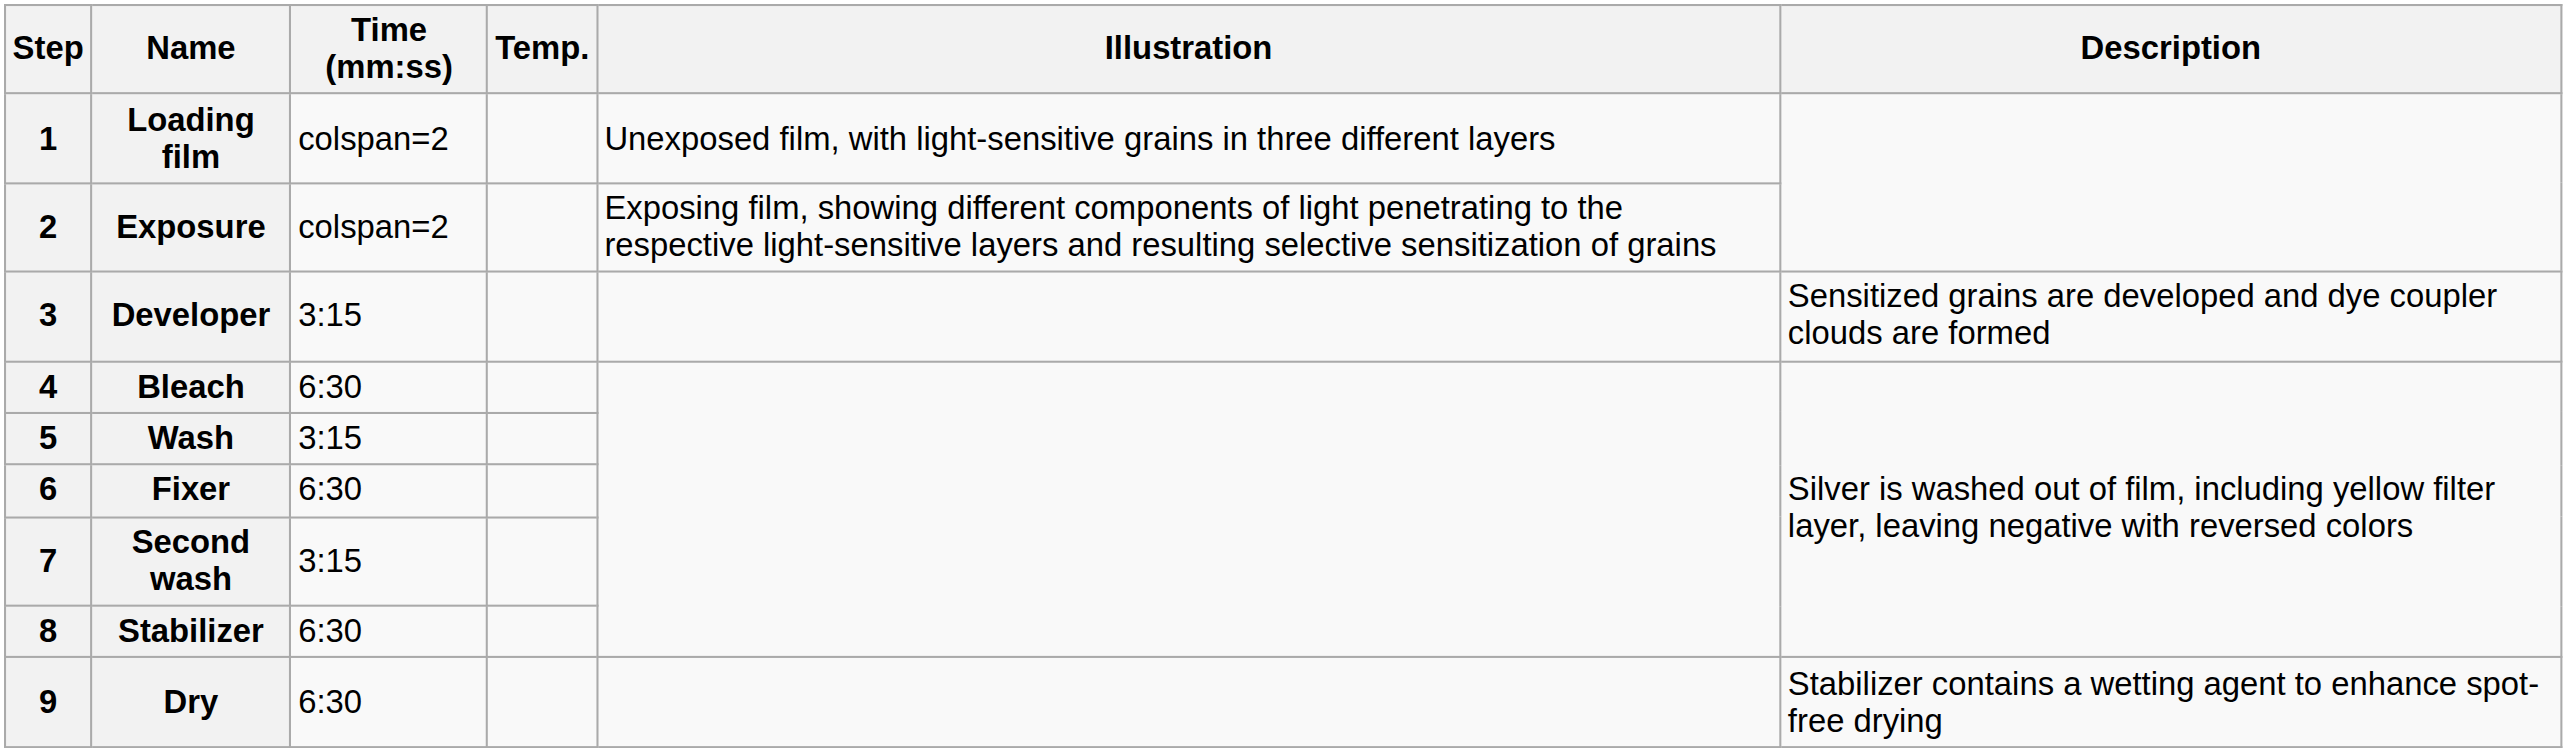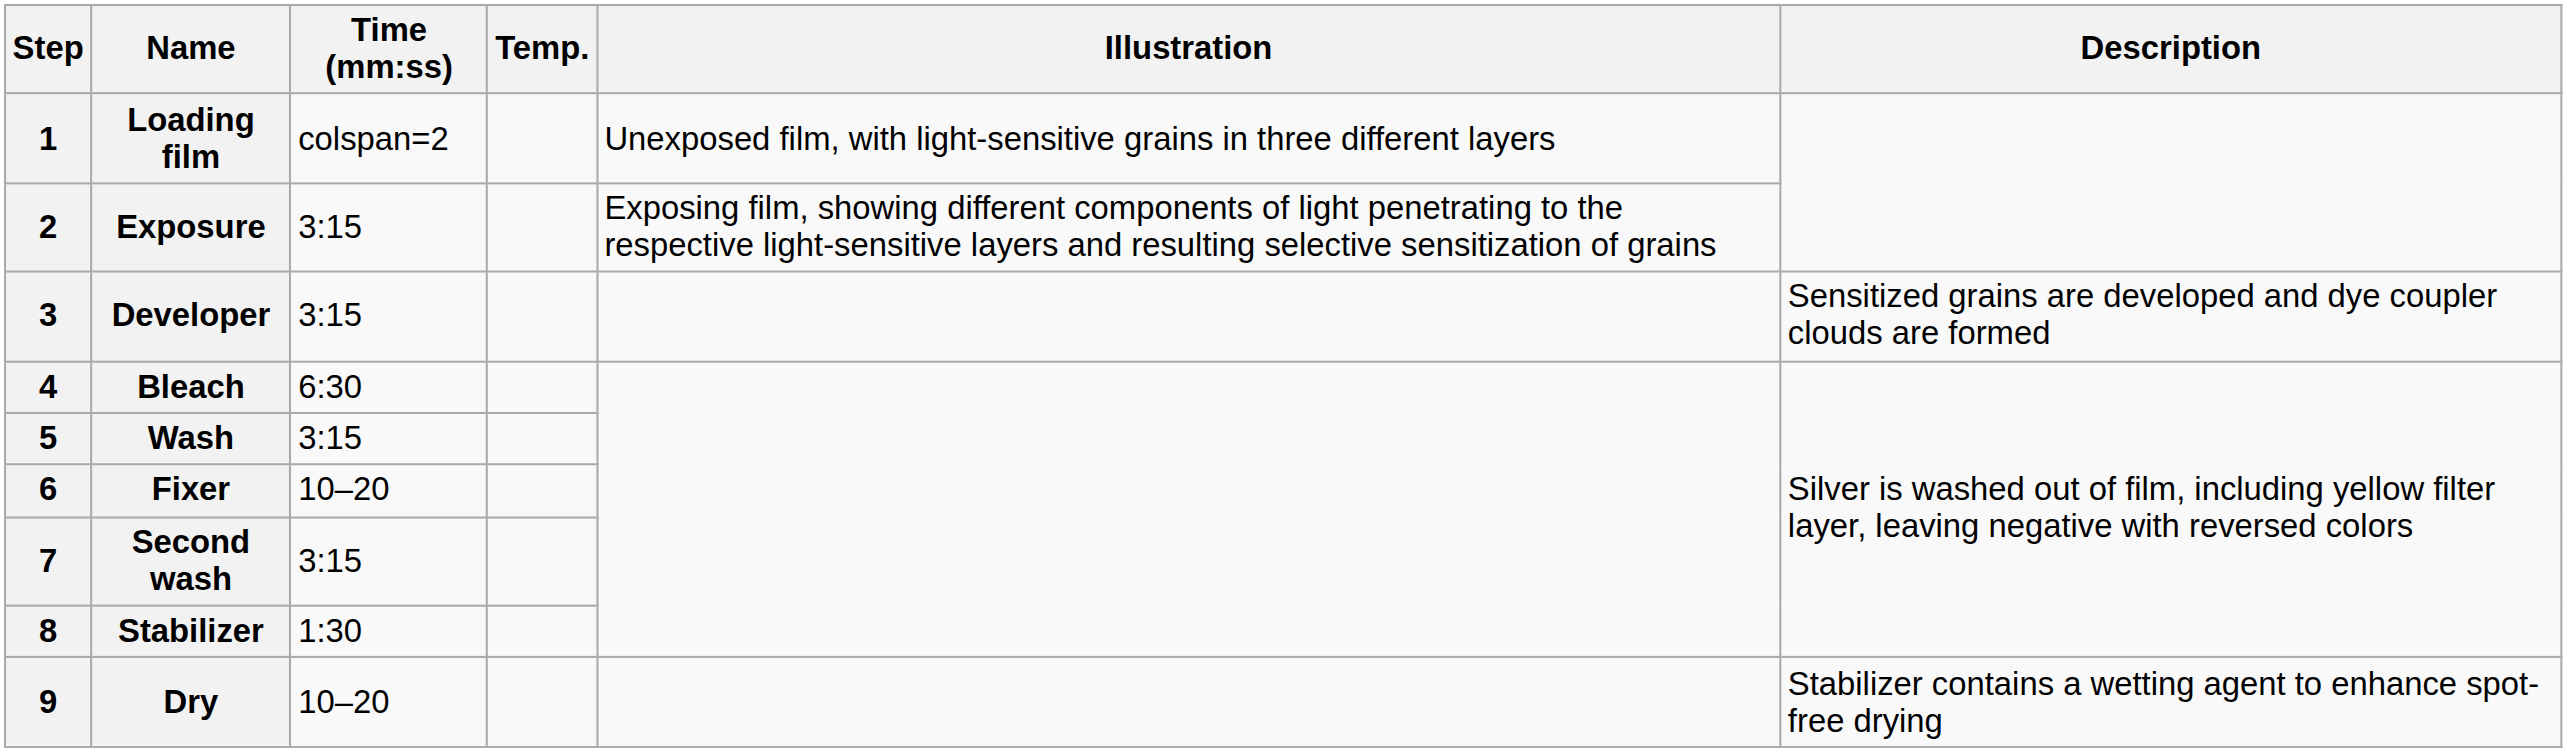(373, 226) colspan=2 -> (330, 226) 3:15
(330, 490) 6:30 -> (344, 490) 10–20
(330, 631) 6:30 -> (330, 631) 1:30
(330, 701) 6:30 -> (344, 701) 10–20
